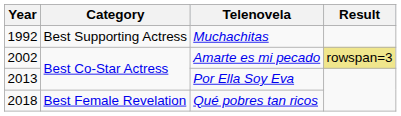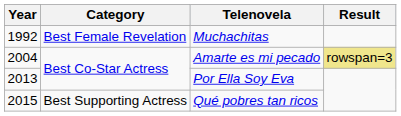(115, 36) Best Supporting Actress -> (115, 36) Best Female Revelation
(22, 57) 2002 -> (22, 57) 2004
(22, 100) 2018 -> (22, 100) 2015
(115, 100) Best Female Revelation -> (115, 100) Best Supporting Actress
